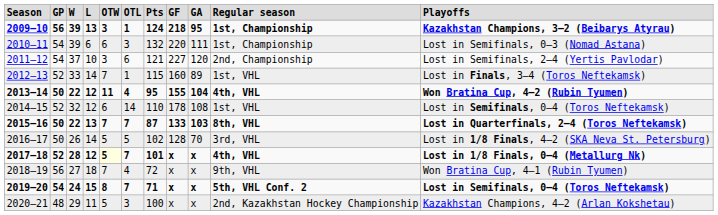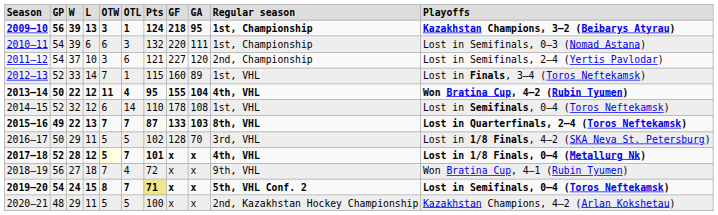(58, 124) 50 -> (58, 124) 49
(75, 139) 26 -> (75, 139) 29
(91, 139) 14 -> (91, 139) 11
(152, 187) no background -> (152, 187) khaki background
(127, 203) 3 -> (127, 203) 5
